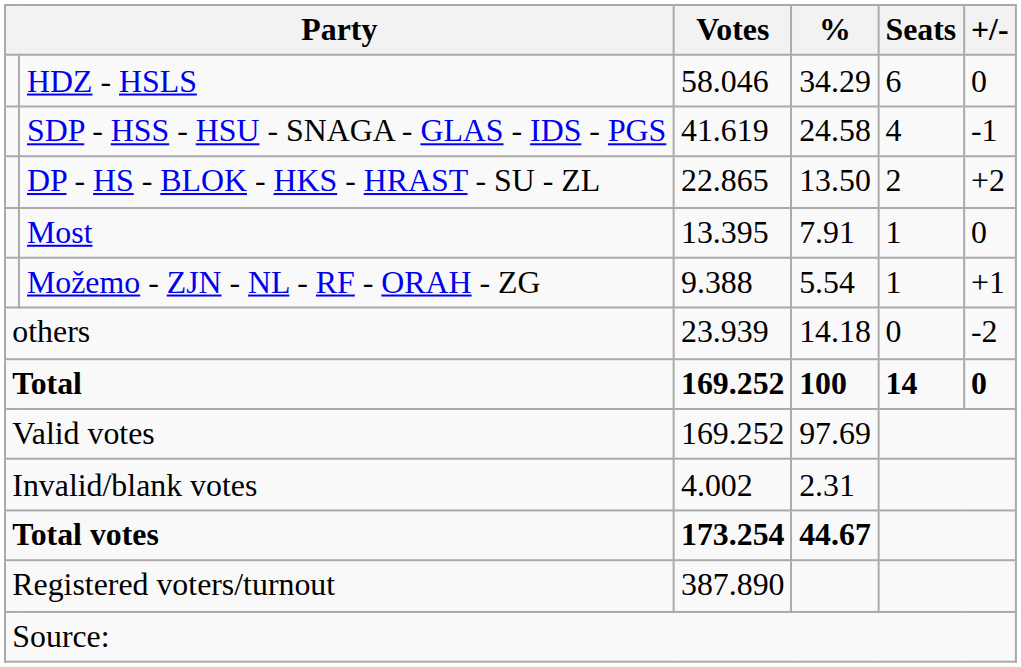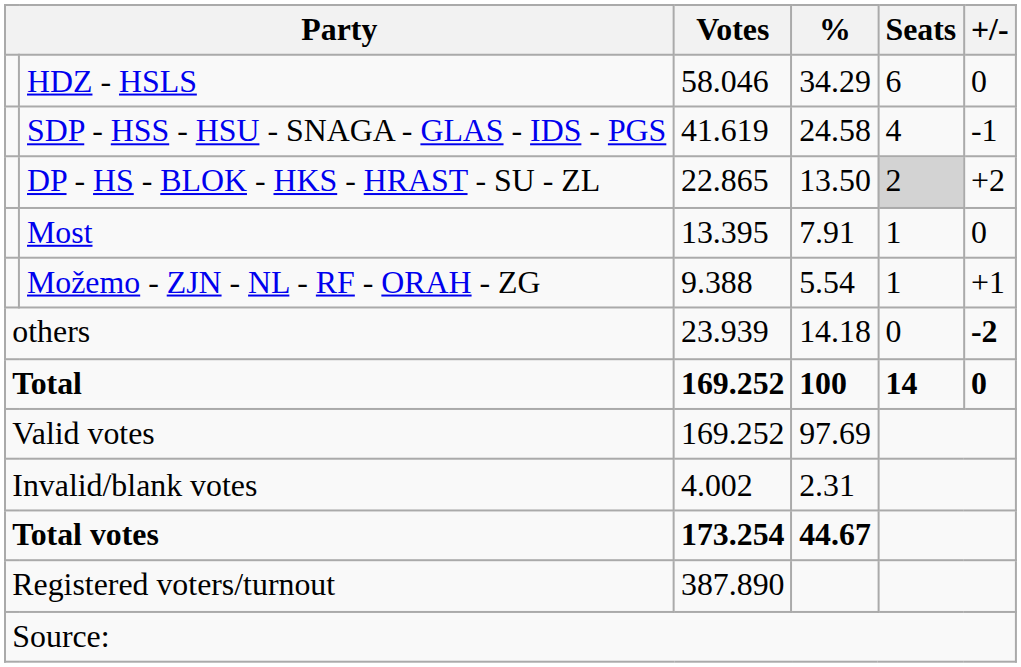(893, 181) no background -> (893, 181) lightgrey background
(984, 332) normal -> (984, 332) bold
